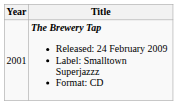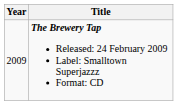(17, 60) 2001 -> (17, 60) 2009
